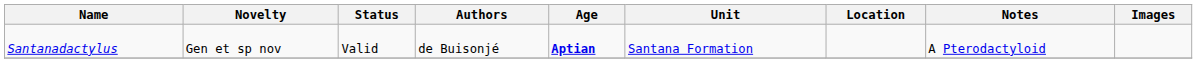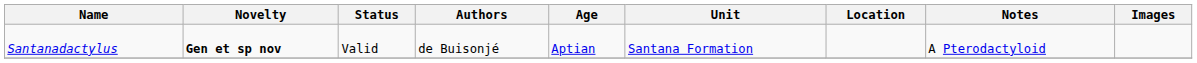(234, 48) normal -> (234, 48) bold
(573, 48) bold -> (573, 48) normal
